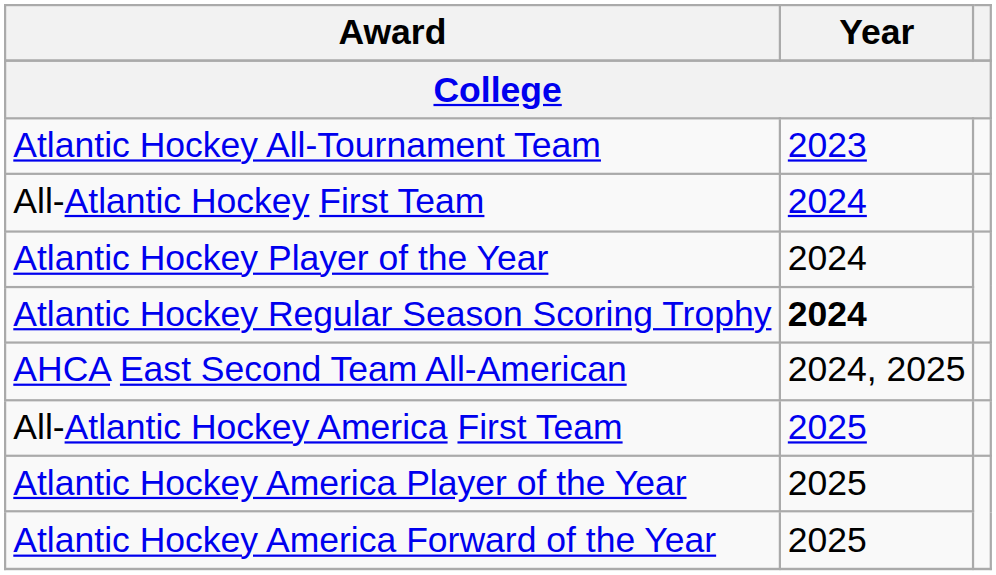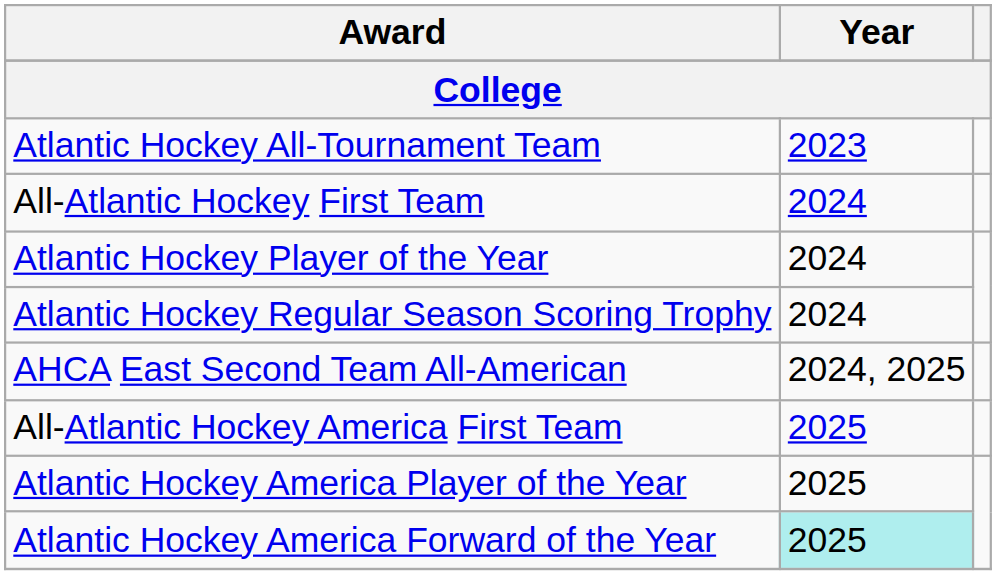(827, 314) bold -> (827, 314) normal
(827, 539) no background -> (827, 539) paleturquoise background
